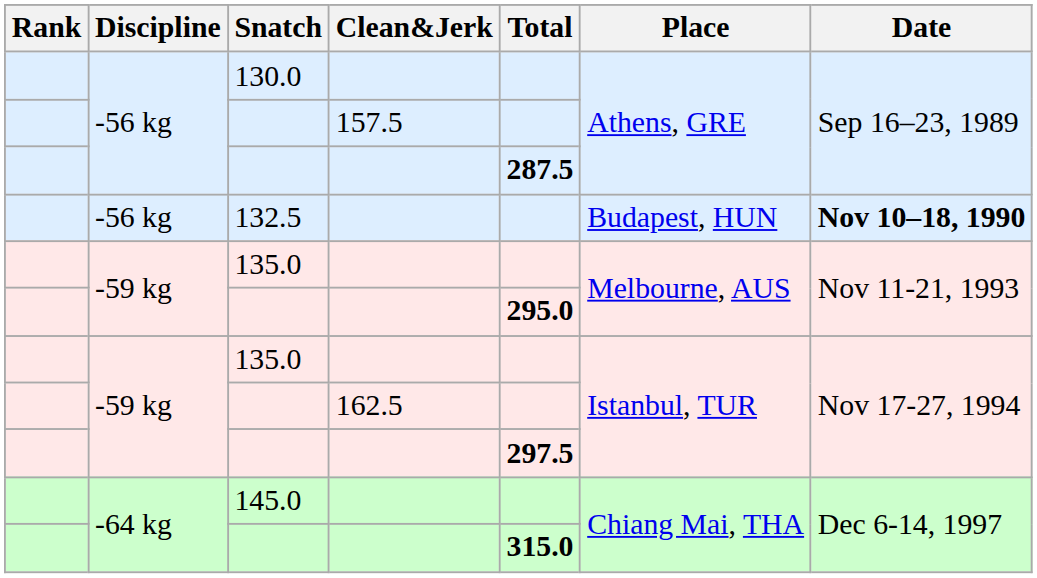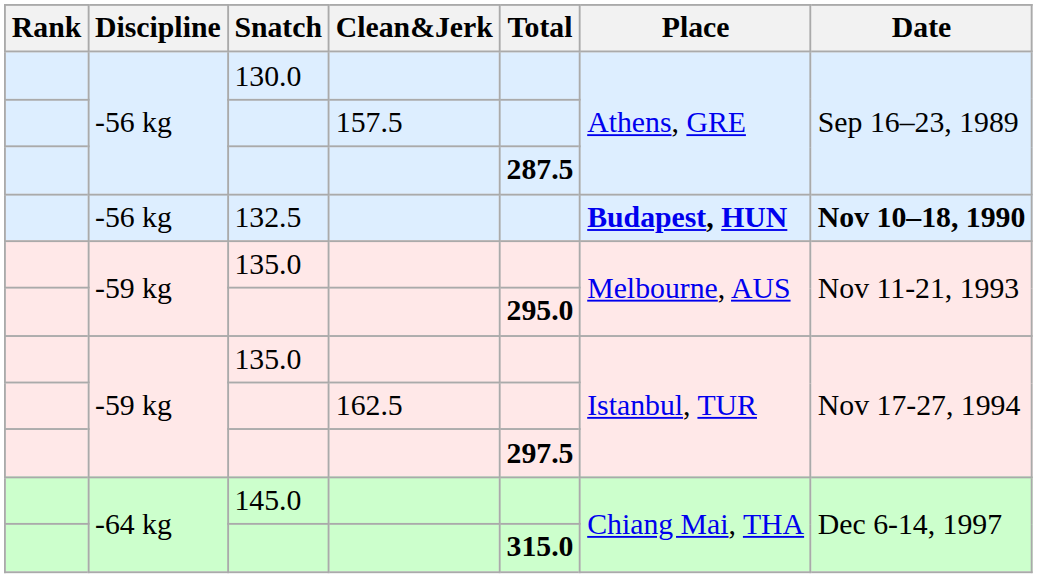(682, 216) normal -> (687, 216) bold
